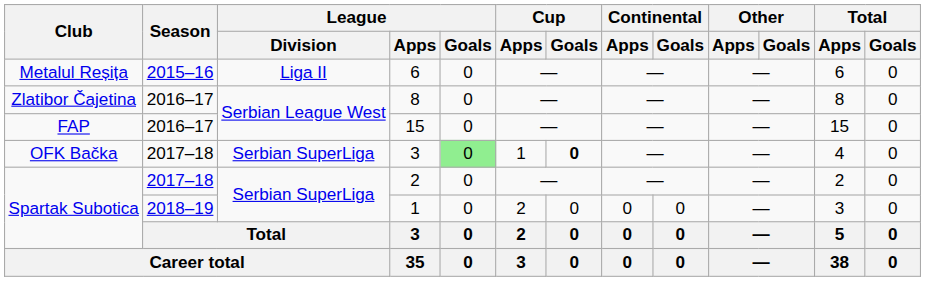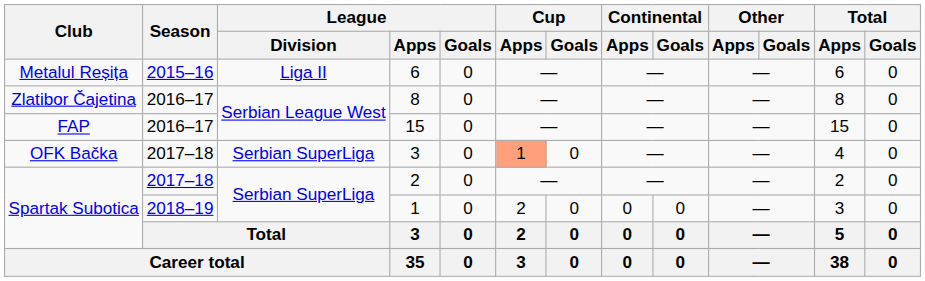(468, 153) lightgreen background -> (468, 153) no background
(521, 153) no background -> (521, 153) lightsalmon background
(574, 153) bold -> (574, 153) normal
